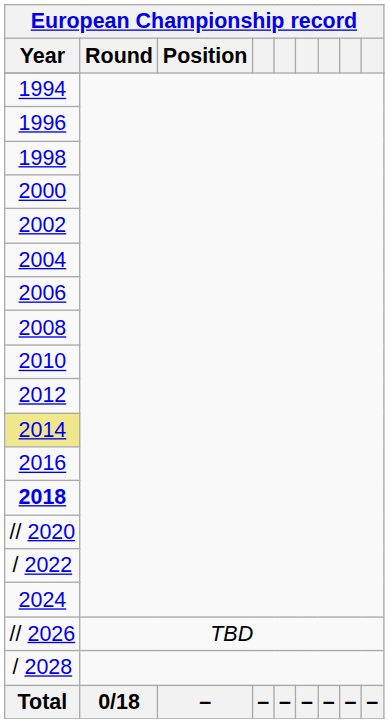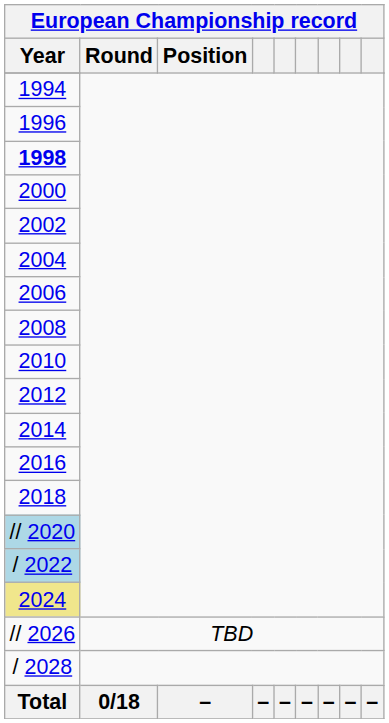(42, 157) normal -> (42, 157) bold
(42, 429) khaki background -> (42, 429) no background
(42, 497) bold -> (42, 497) normal
(42, 531) no background -> (42, 531) lightblue background
(42, 565) no background -> (42, 565) lightblue background
(42, 599) no background -> (42, 599) khaki background
